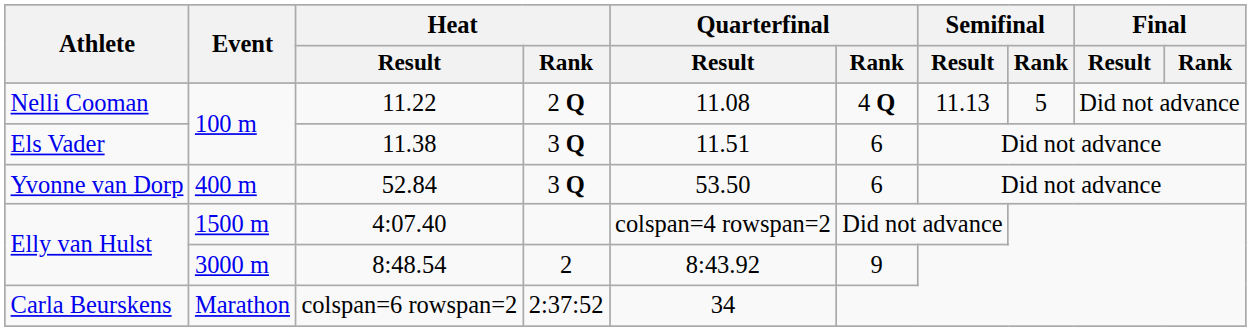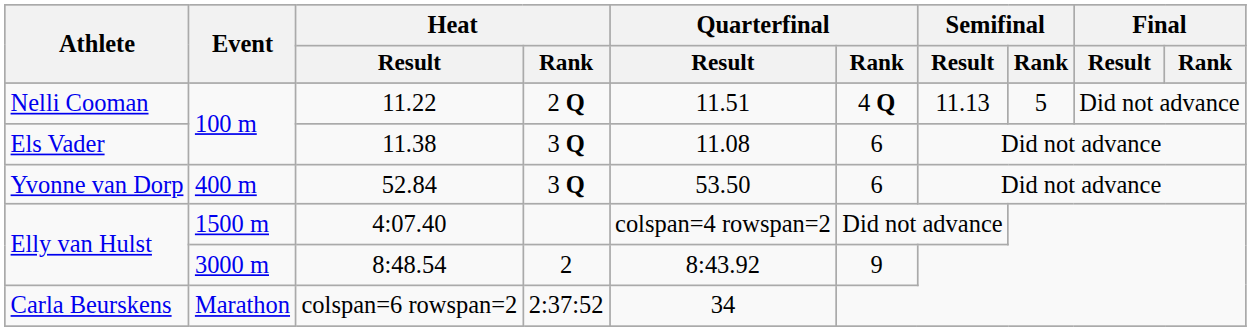(723, 103) 11.08 -> (723, 103) 11.51
(723, 144) 11.51 -> (723, 144) 11.08
